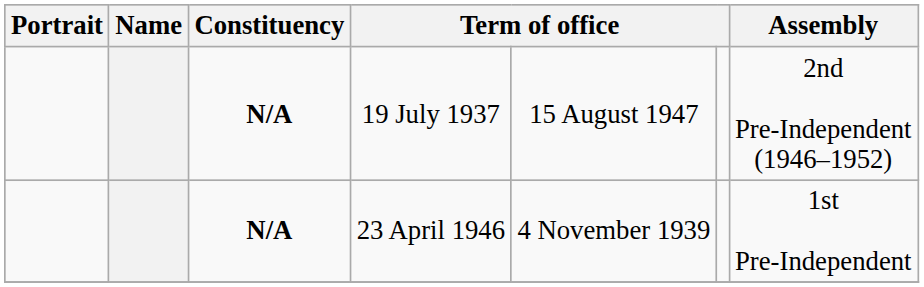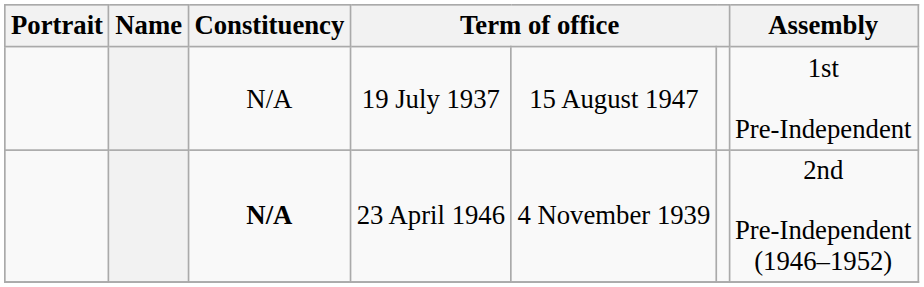(269, 113) bold -> (269, 98) normal
(823, 113) 2nd Pre-Independent (1946–1952) -> (823, 98) 1st Pre-Independent
(823, 230) 1st Pre-Independent -> (823, 215) 2nd Pre-Independent (1946–1952)
